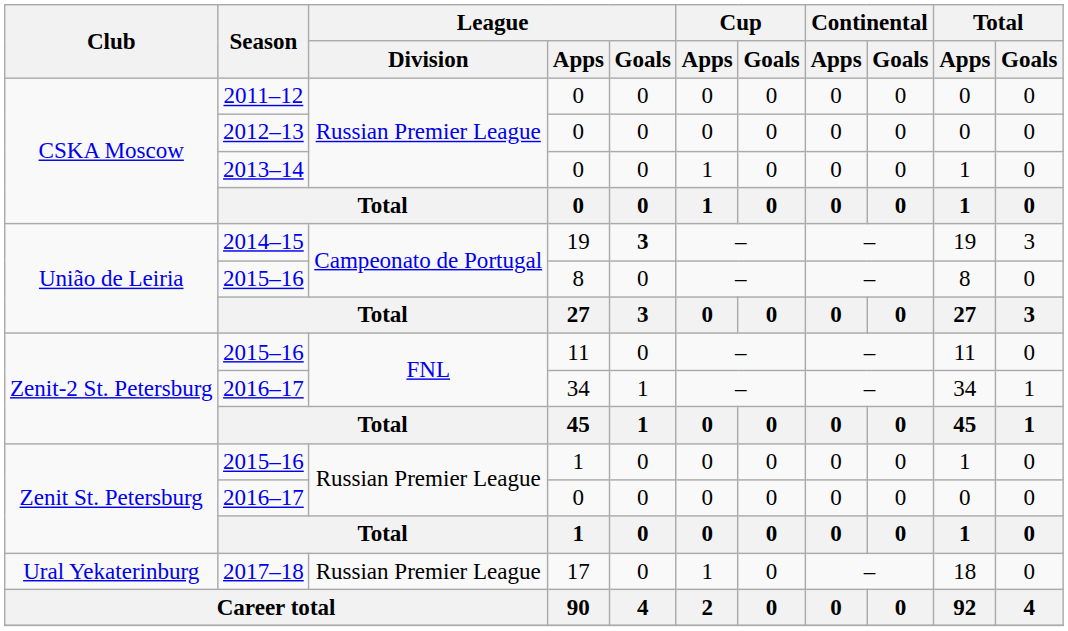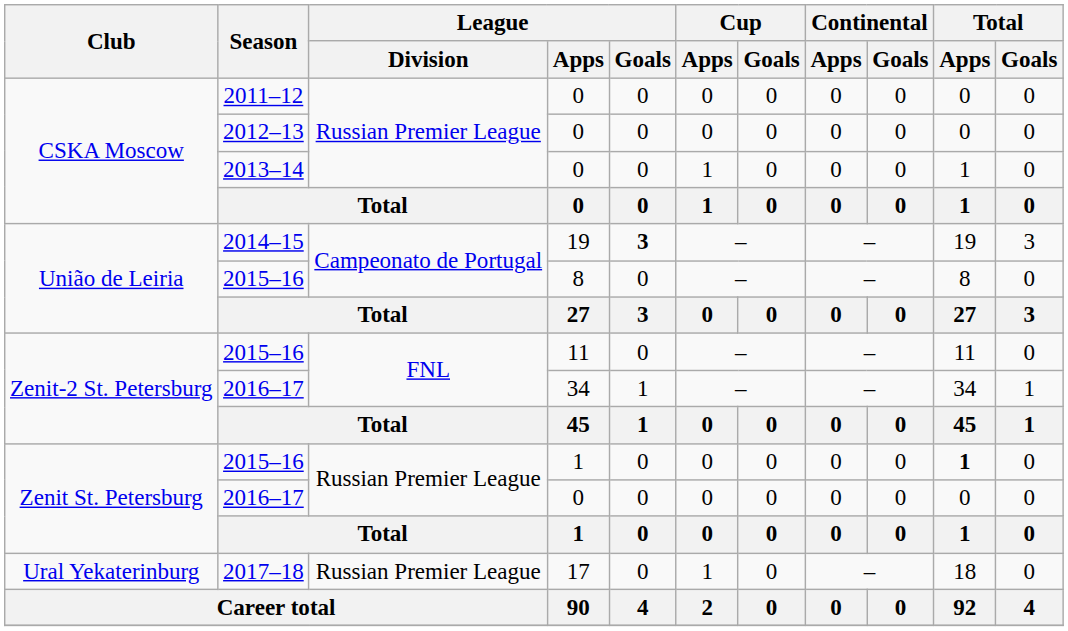(965, 461) normal -> (965, 461) bold
